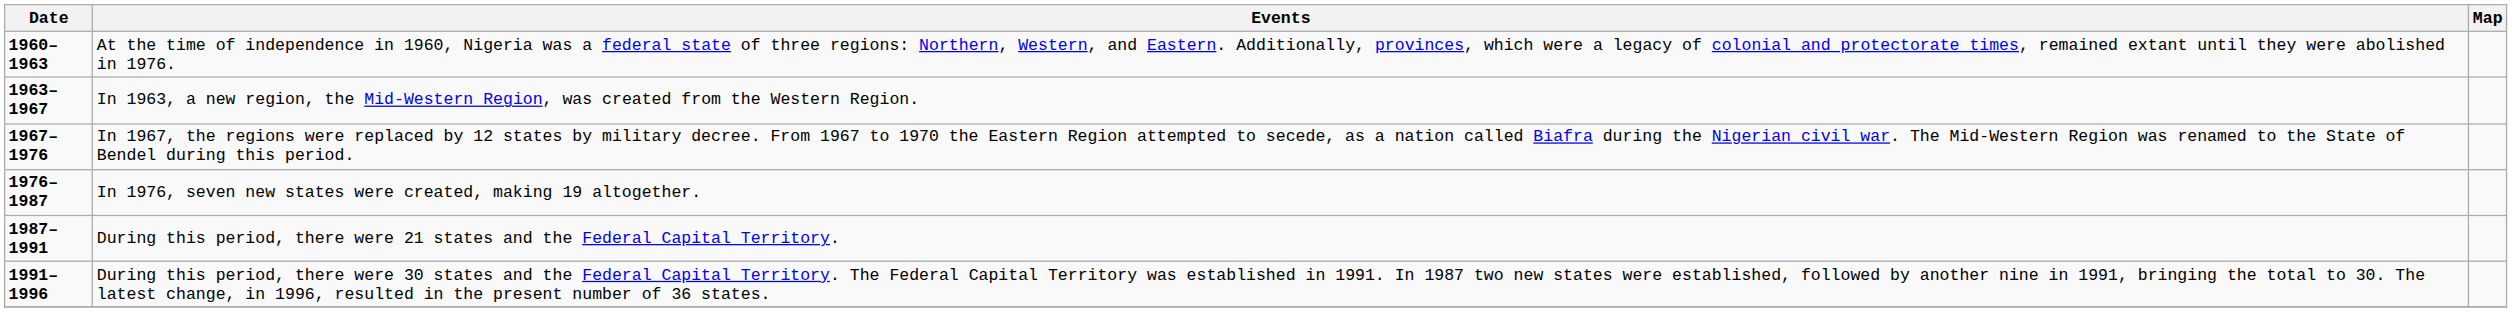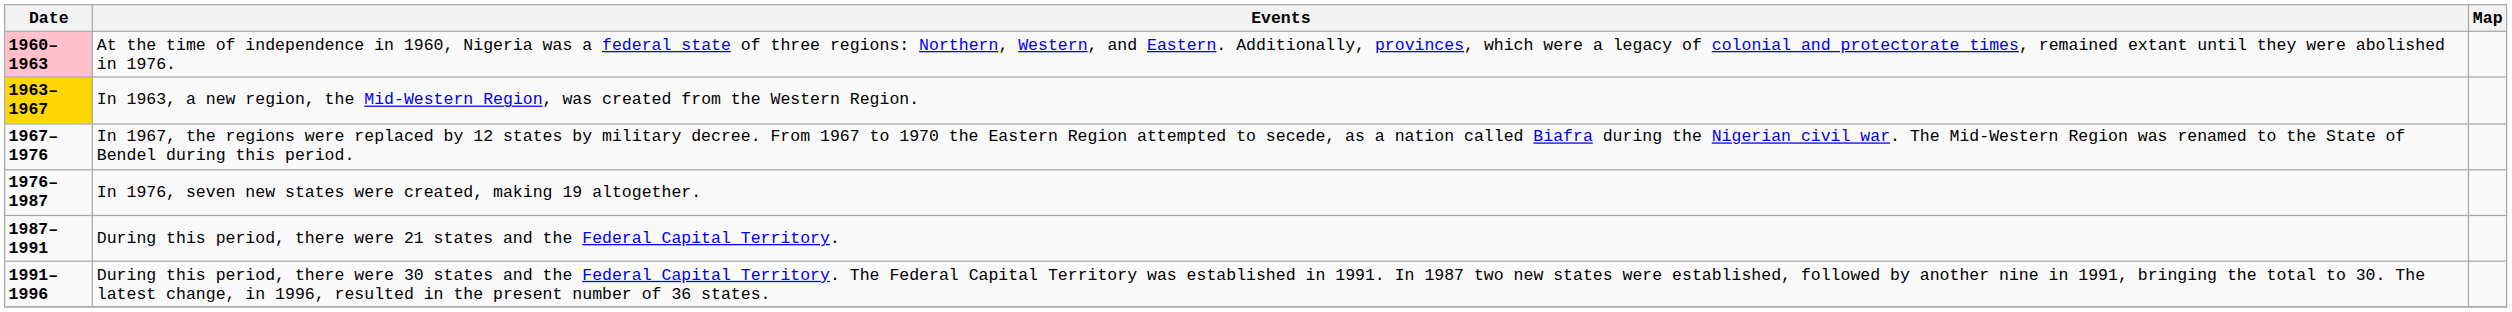(33, 55) no background -> (33, 55) pink background
(33, 100) no background -> (33, 100) gold background
